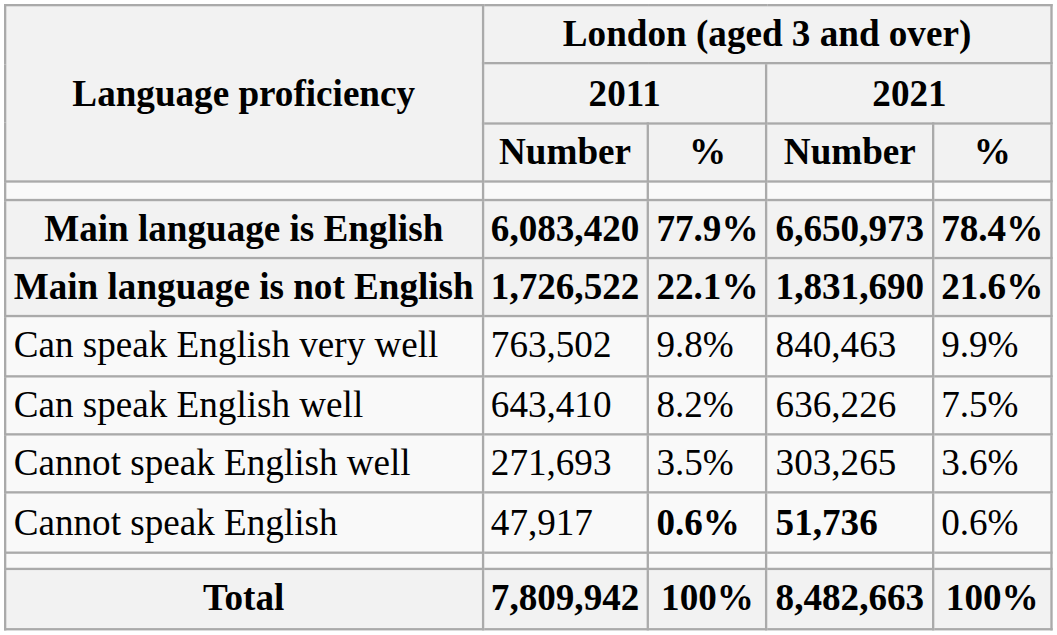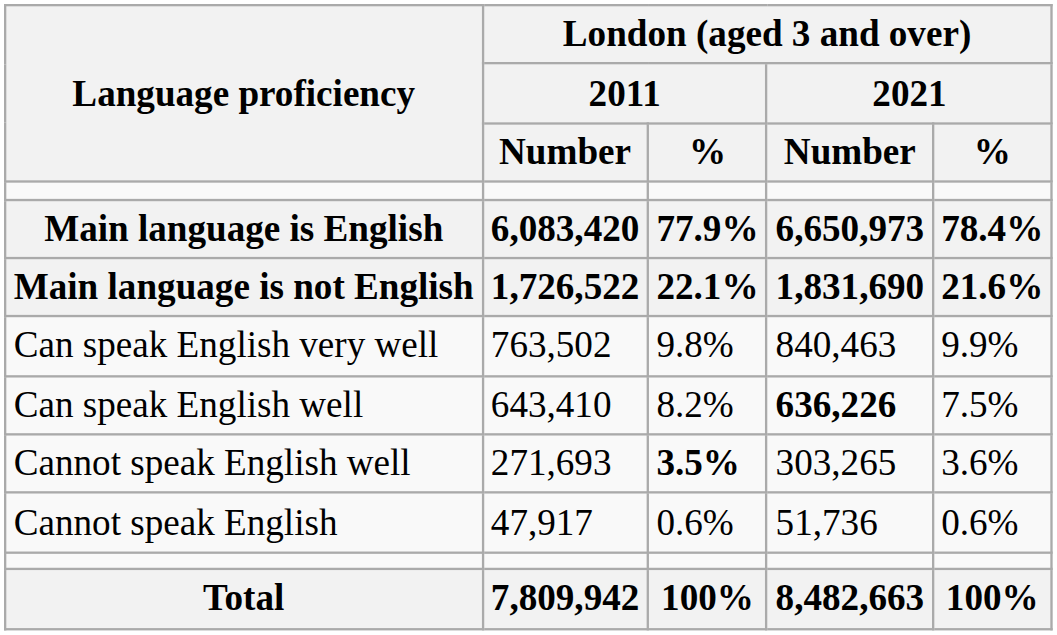(836, 404) normal -> (836, 404) bold
(695, 463) normal -> (698, 463) bold
(698, 522) bold -> (695, 522) normal
(827, 522) bold -> (827, 522) normal
